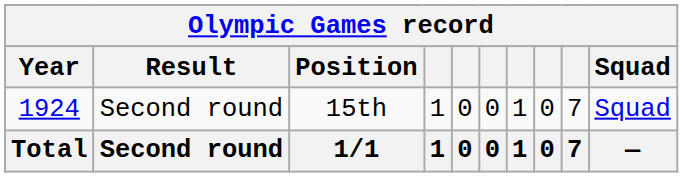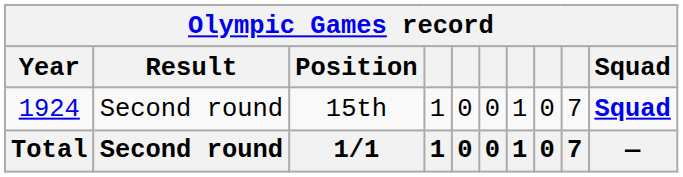(633, 109) normal -> (633, 109) bold
